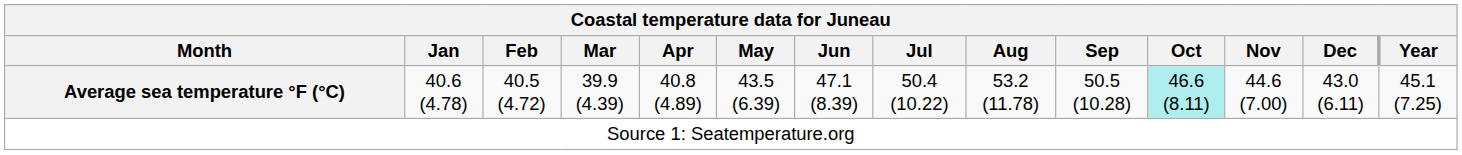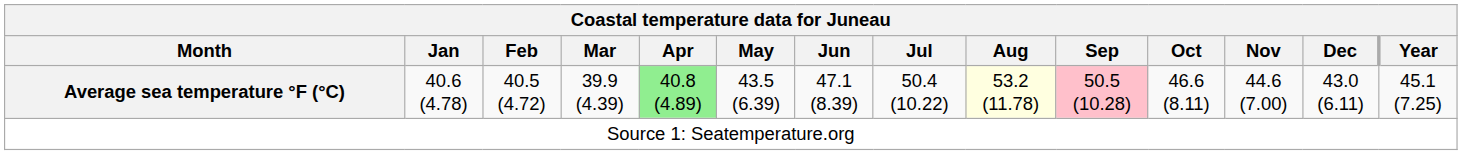(678, 92) no background -> (678, 92) lightgreen background
(1011, 92) no background -> (1011, 92) lightyellow background
(1102, 92) no background -> (1102, 92) pink background
(1186, 92) paleturquoise background -> (1186, 92) no background
